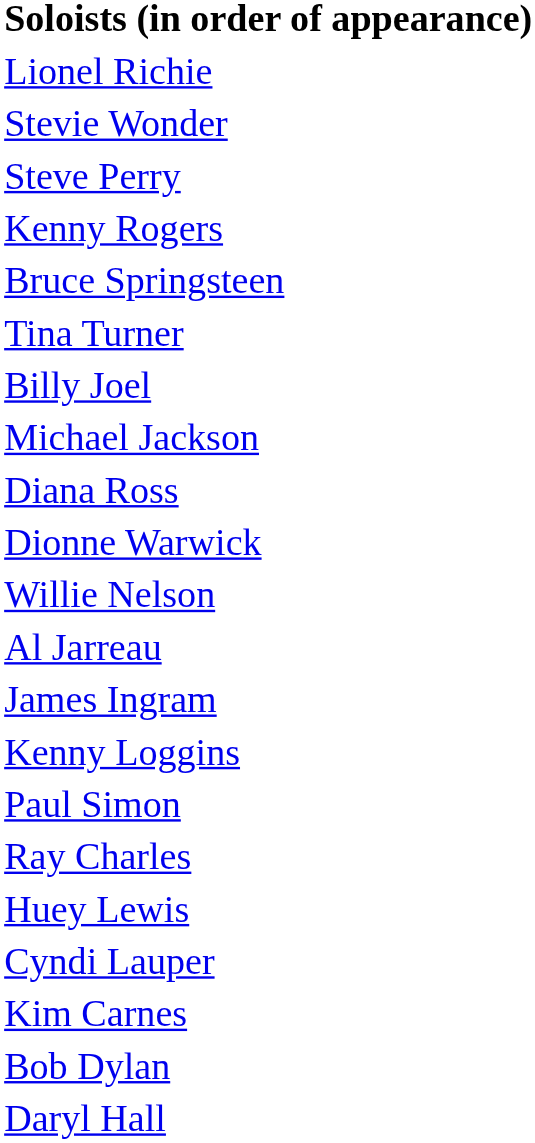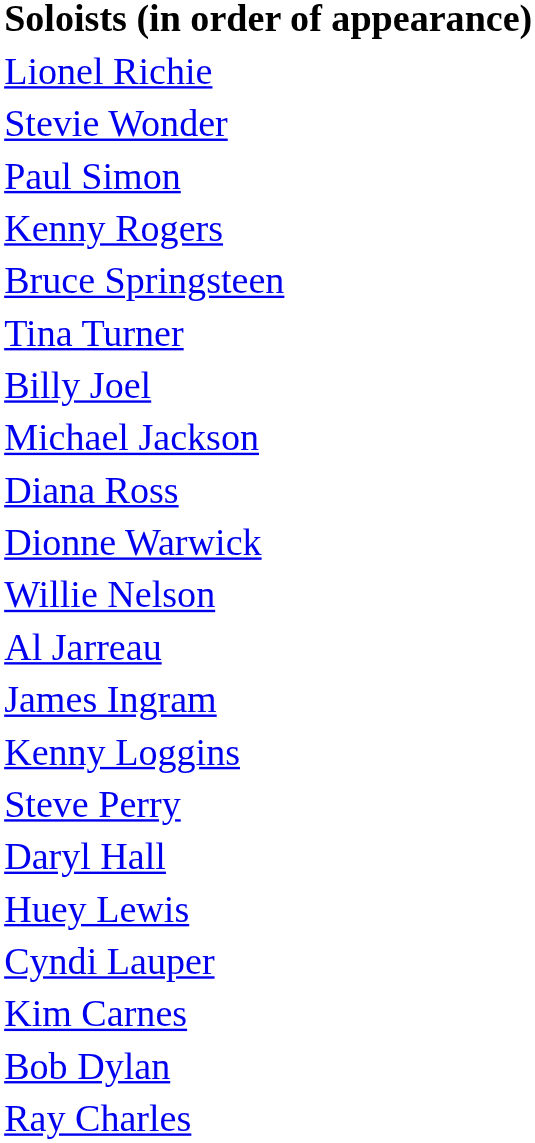(92, 175) Steve Perry -> (92, 175) Paul Simon
(92, 804) Paul Simon -> (92, 804) Steve Perry
(98, 856) Ray Charles -> (85, 856) Daryl Hall
(85, 1118) Daryl Hall -> (98, 1118) Ray Charles
